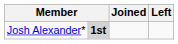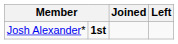(98, 30) lightgrey background -> (98, 30) no background
